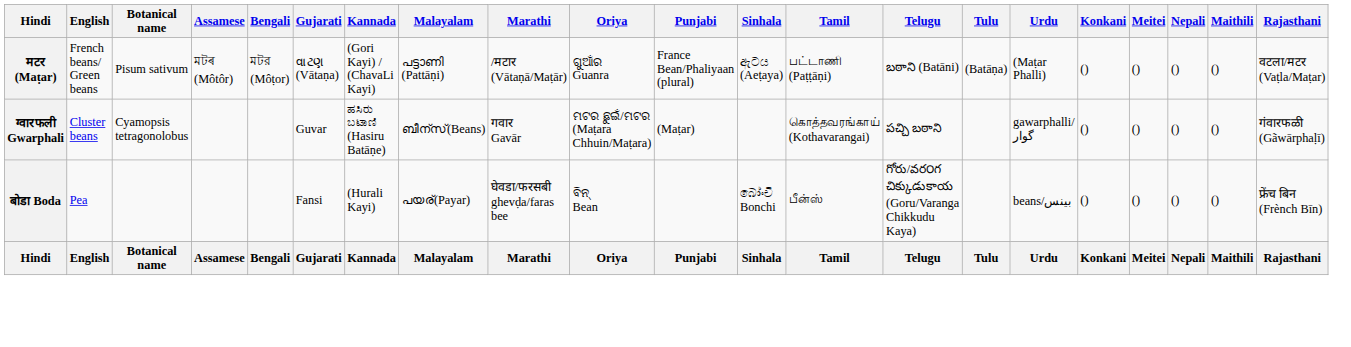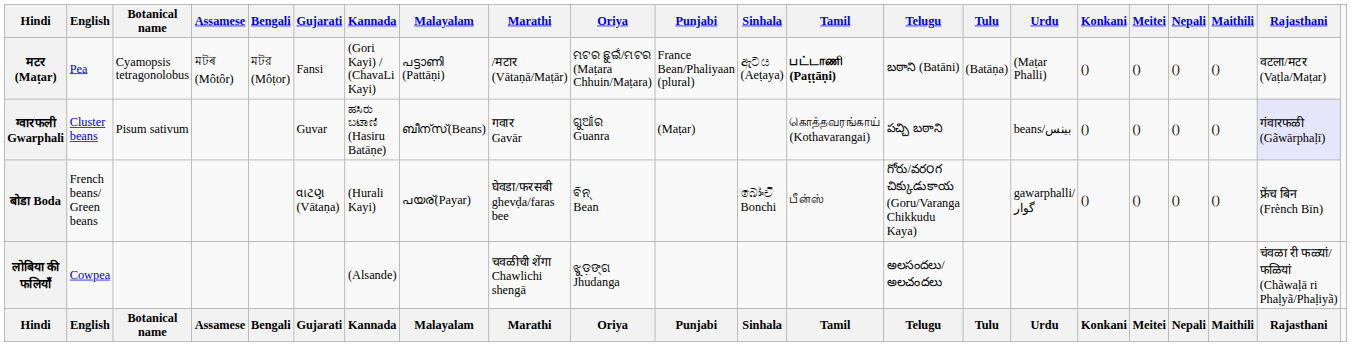(87, 68) French beans/ Green beans -> (79, 68) Pea
(152, 68) Pisum sativum -> (152, 68) Cyamopsis tetragonolobus
(317, 68) વાટણ (Vātaṇa) -> (310, 68) Fansi
(591, 68) ଗୁଆଁର Guanra -> (613, 68) ମଟର ଛୁଇଁ/ମଟର (Maṭara Chhuin/Maṭara)
(816, 68) normal -> (816, 68) bold
(152, 129) Cyamopsis tetragonolobus -> (152, 129) Pisum sativum
(612, 129) ମଟର ଛୁଇଁ/ମଟର (Maṭara Chhuin/Maṭara) -> (591, 129) ଗୁଆଁର Guanra
(1044, 129) gawarphalli/گوار -> (1043, 129) beans/بينس
(1292, 130) no background -> (1293, 130) lavender background
(79, 200) Pea -> (87, 200) French beans/ Green beans
(309, 200) Fansi -> (318, 200) વાટણ (Vātaṇa)
(1042, 201) beans/بينس -> (1044, 200) gawarphalli/گوار
+ row: (36, 275)
